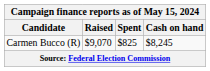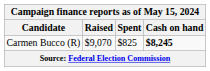(159, 43) normal -> (159, 43) bold
